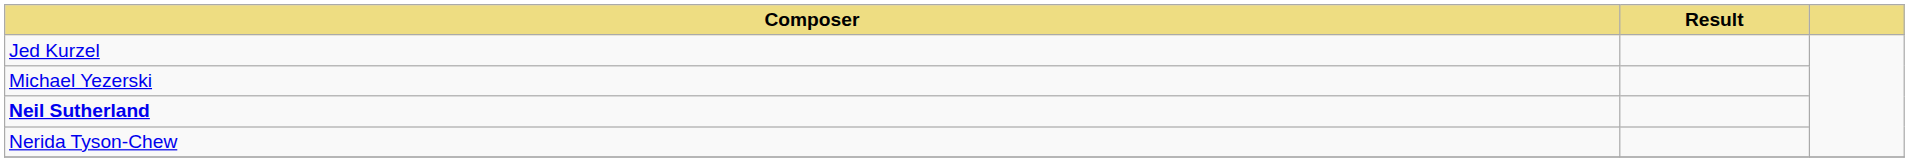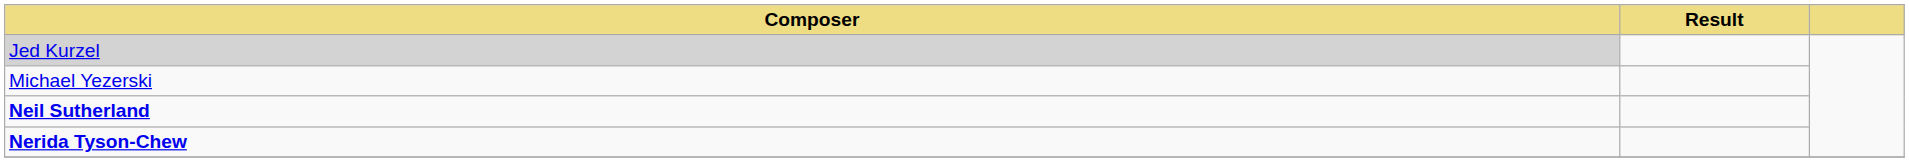(54, 50) no background -> (54, 50) lightgrey background
(93, 141) normal -> (98, 141) bold
